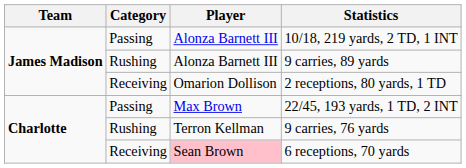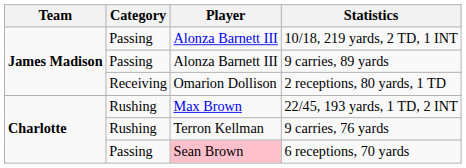(133, 61) Rushing -> (131, 61) Passing
(131, 106) Passing -> (133, 106) Rushing
(138, 151) Receiving -> (131, 151) Passing
